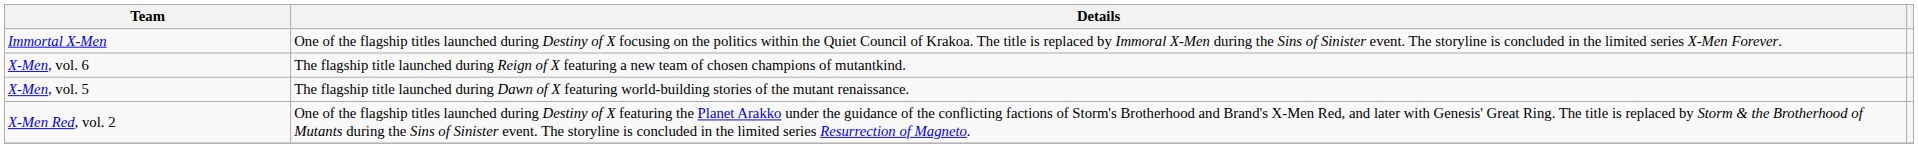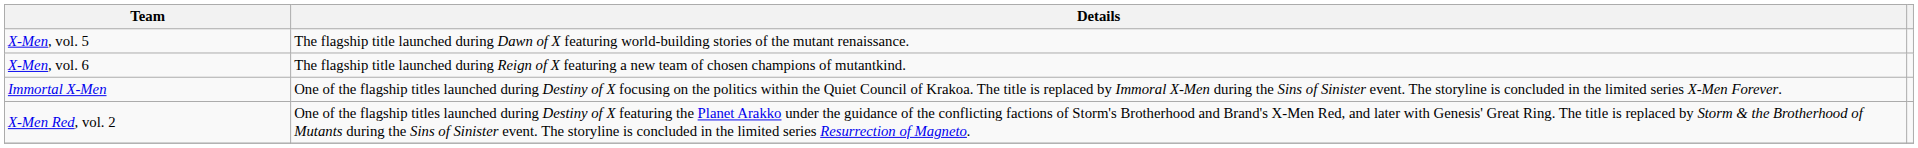rows swapped: (48, 89) <-> (57, 41)
